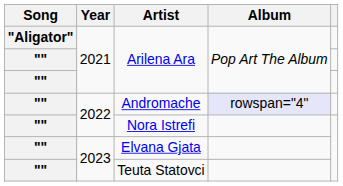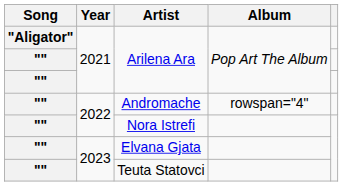(269, 103) lavender background -> (269, 103) no background
